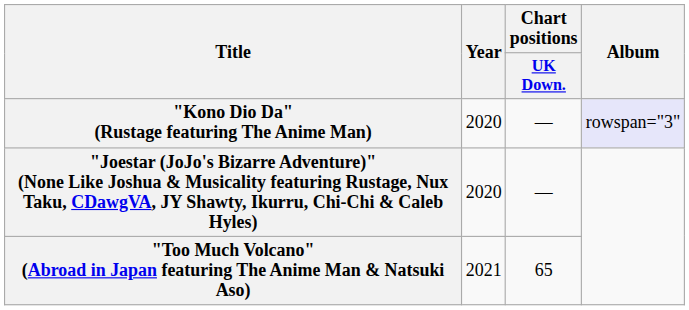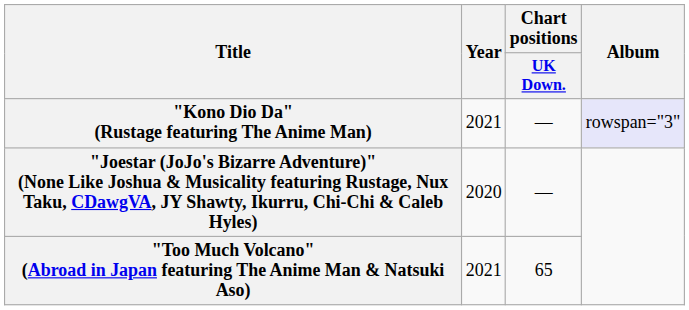(484, 123) 2020 -> (484, 123) 2021
